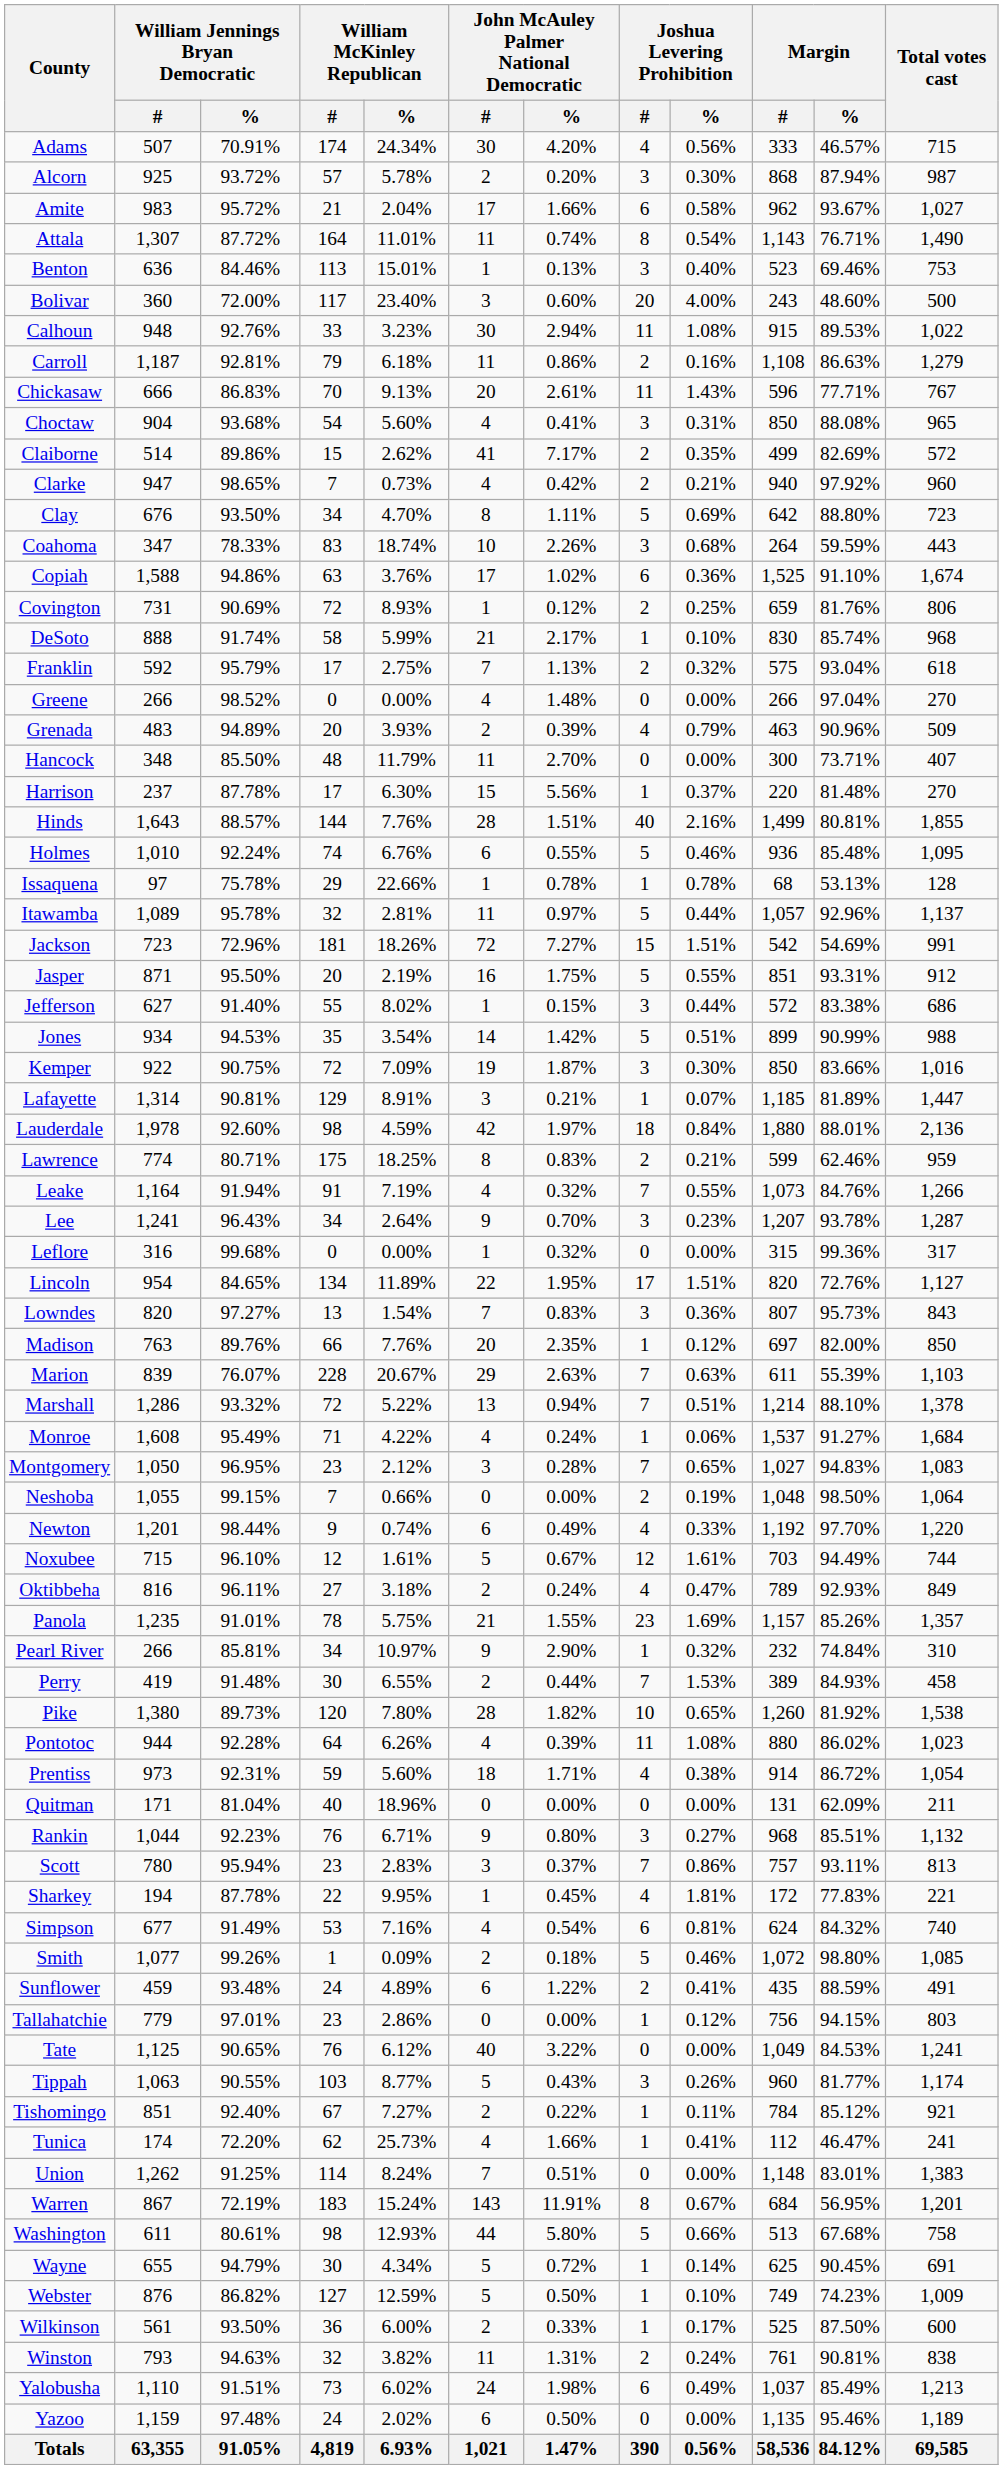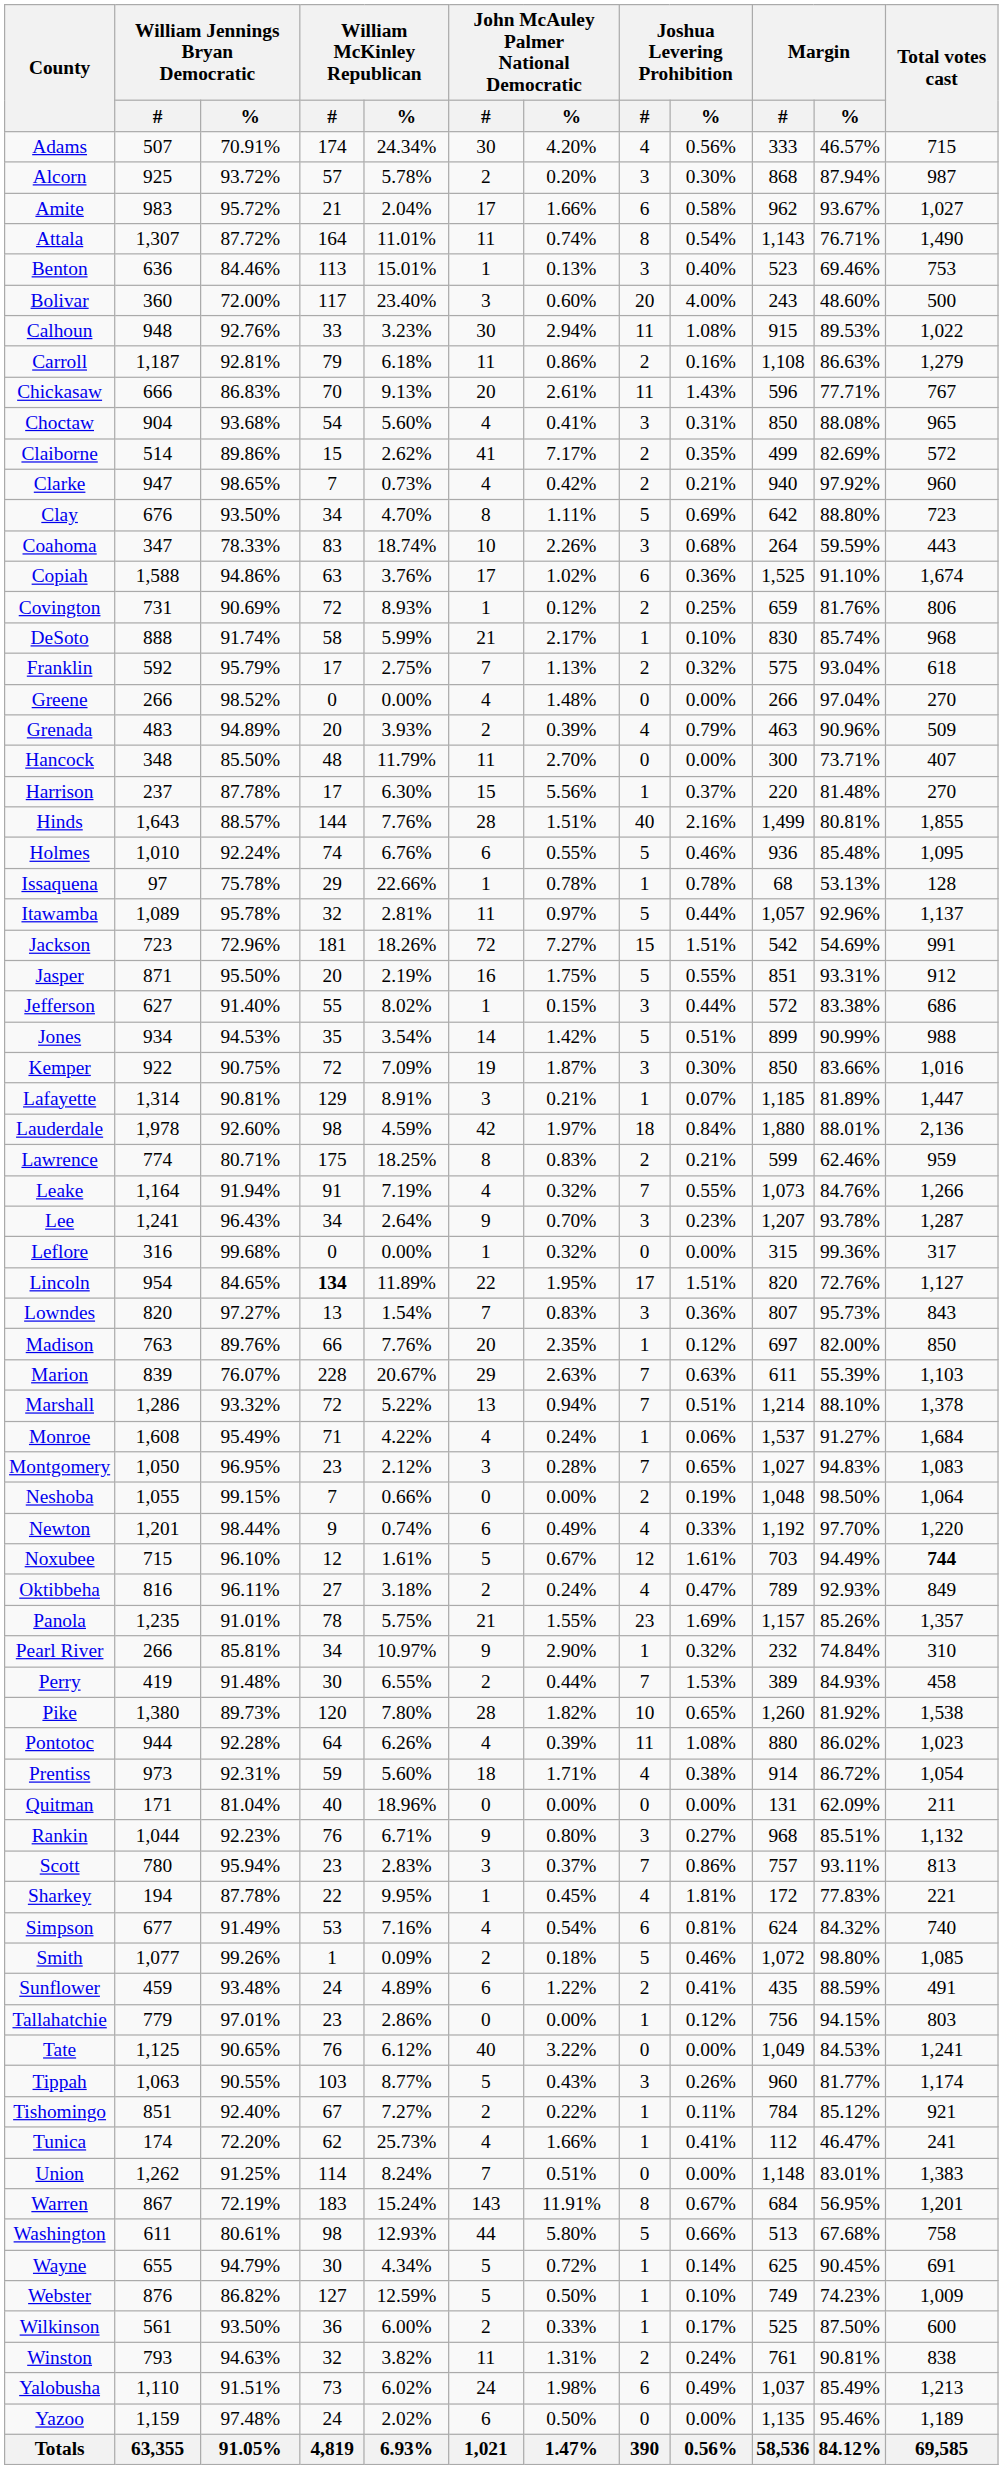(332, 1282) normal -> (332, 1282) bold
(942, 1558) normal -> (942, 1558) bold
